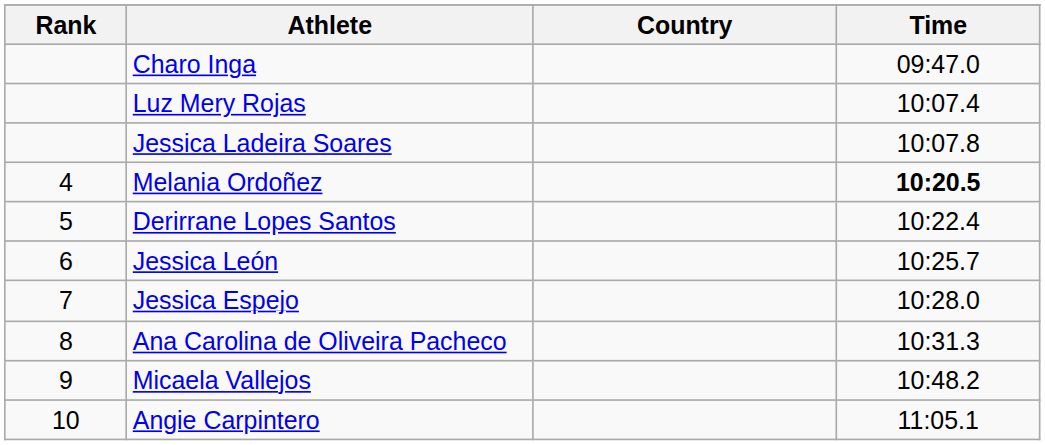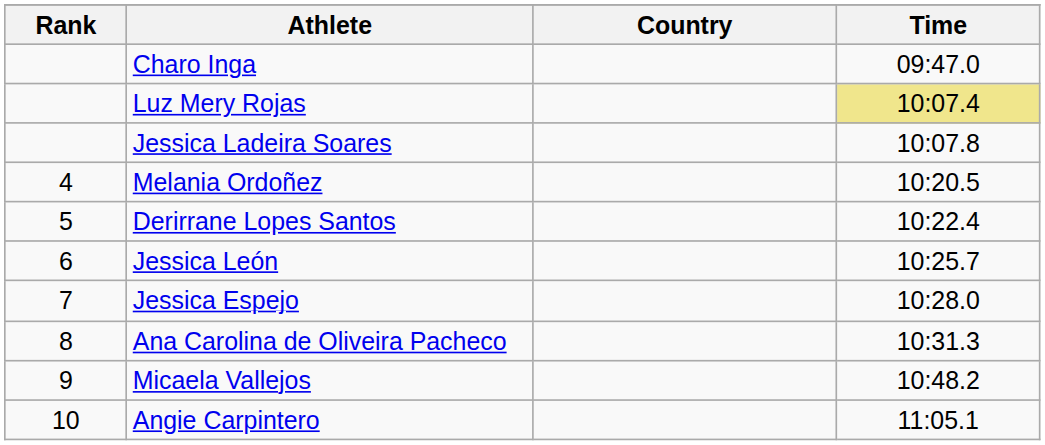(938, 104) no background -> (938, 104) khaki background
(938, 183) bold -> (938, 183) normal
